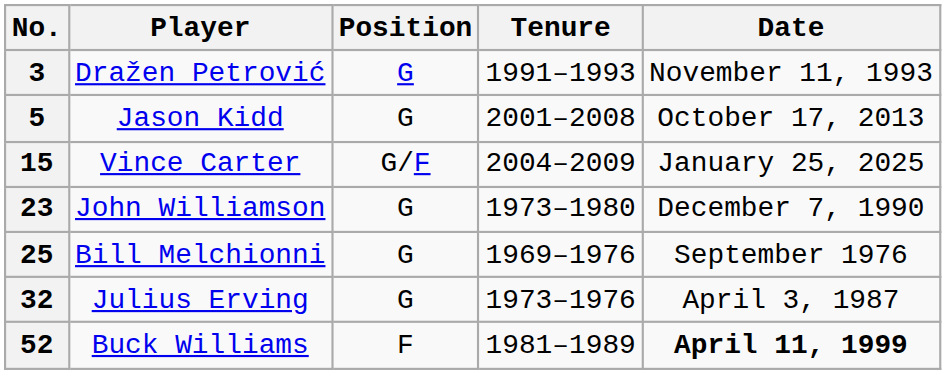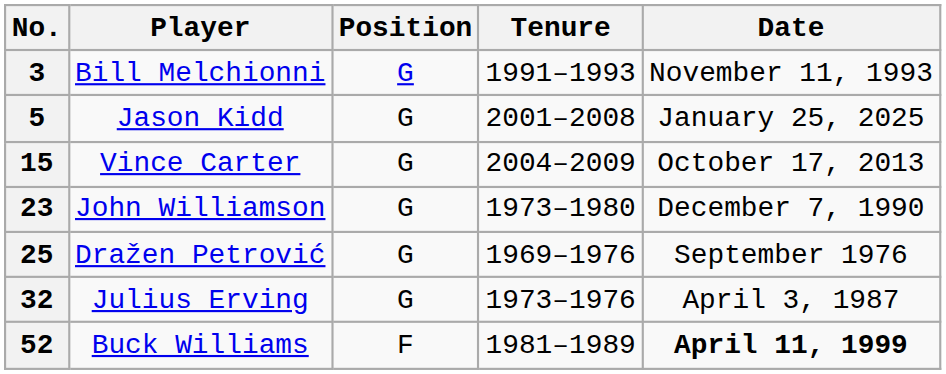(200, 73) Dražen Petrović -> (200, 73) Bill Melchionni
(791, 118) October 17, 2013 -> (791, 118) January 25, 2025
(406, 164) G/F -> (405, 164) G
(791, 164) January 25, 2025 -> (791, 164) October 17, 2013
(200, 254) Bill Melchionni -> (200, 254) Dražen Petrović
